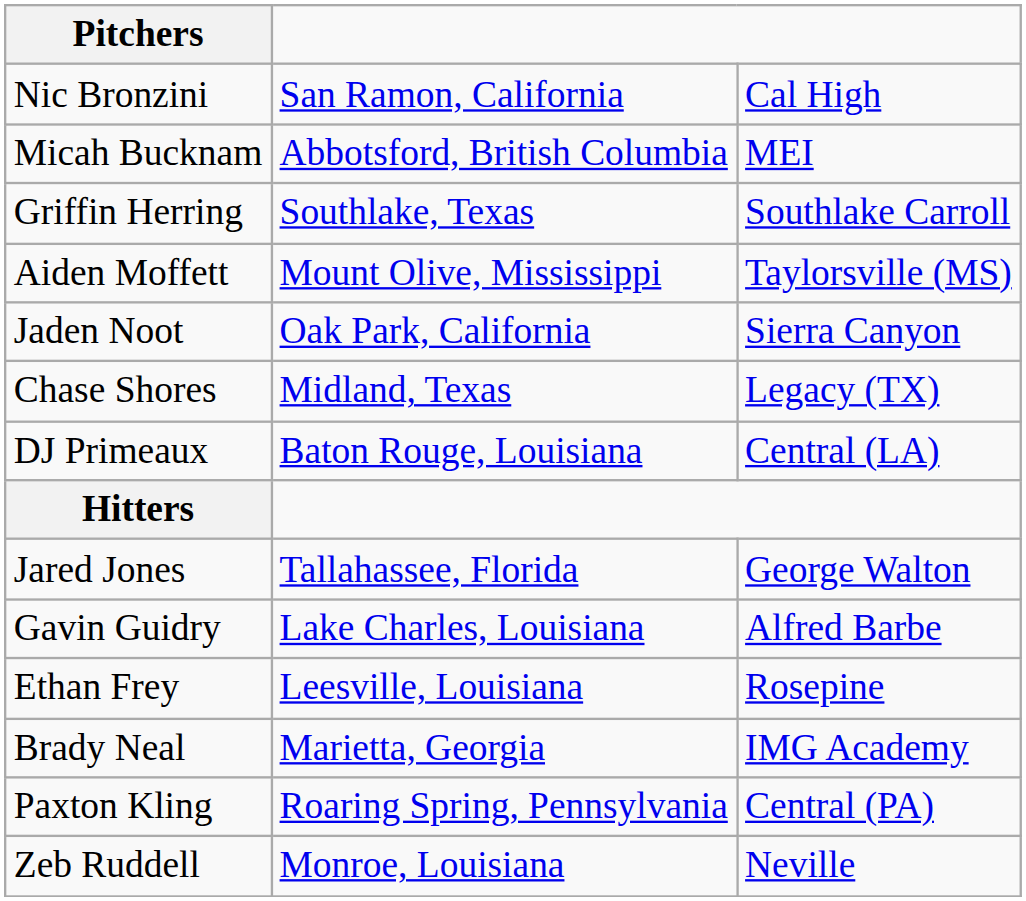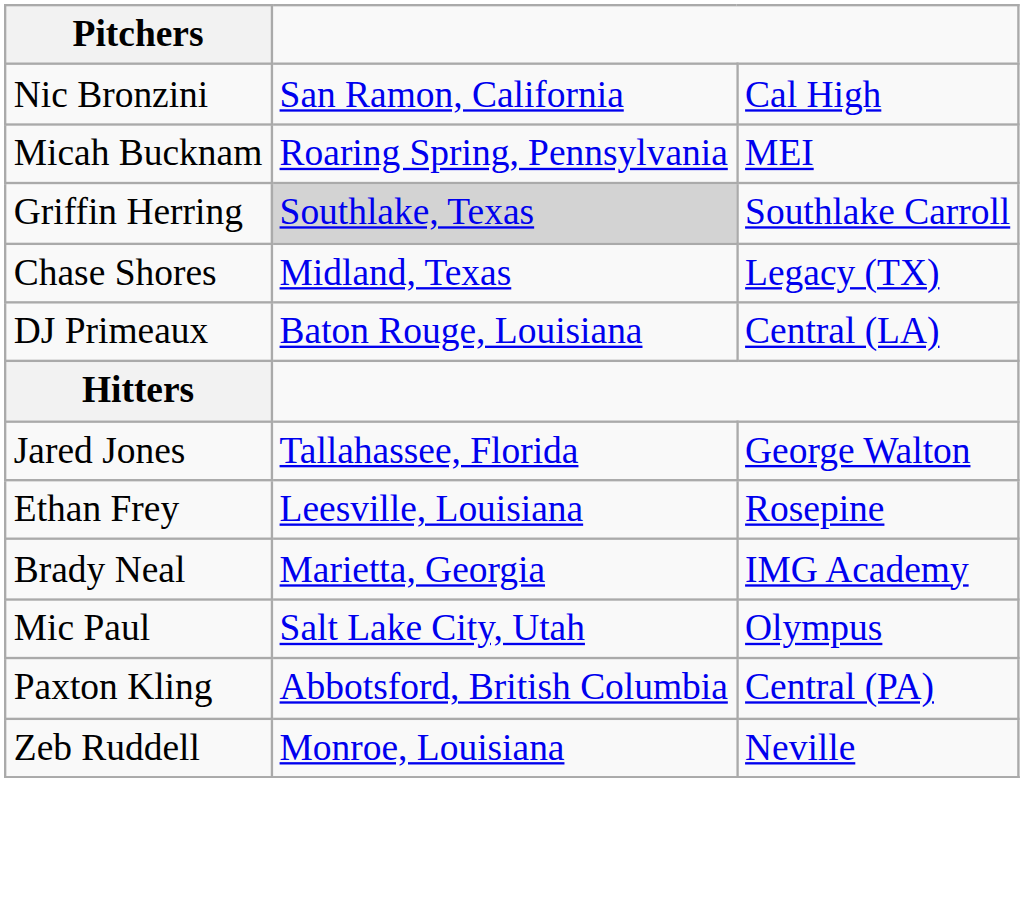(504, 152) Abbotsford, British Columbia -> (504, 152) Roaring Spring, Pennsylvania
(407, 212) no background -> (407, 212) lightgrey background
- row: (121, 271)
- row: (99, 331)
- row: (117, 627)
+ row: (82, 627)
(504, 806) Roaring Spring, Pennsylvania -> (504, 687) Abbotsford, British Columbia
